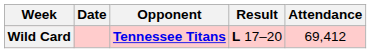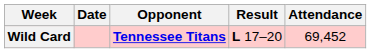(325, 36) 69,412 -> (325, 36) 69,452
